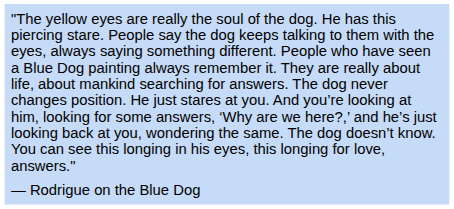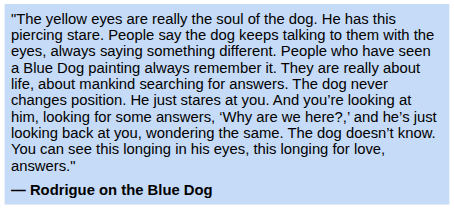(106, 190) normal -> (112, 190) bold
